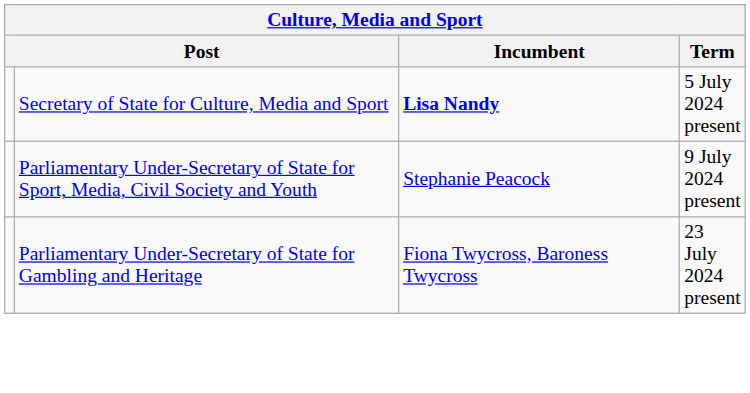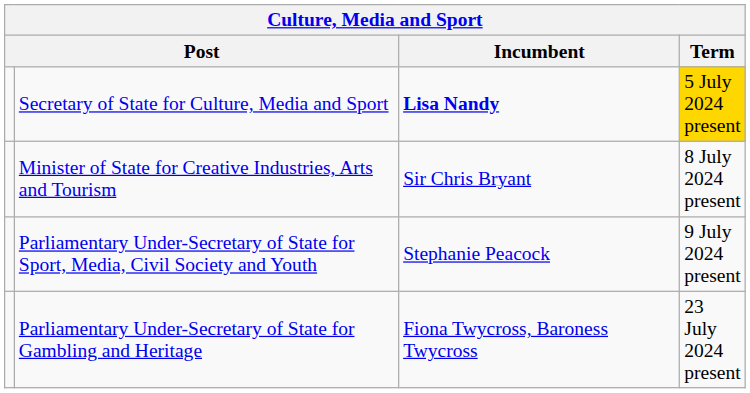(712, 103) no background -> (712, 103) gold background
+ row: (196, 178)
